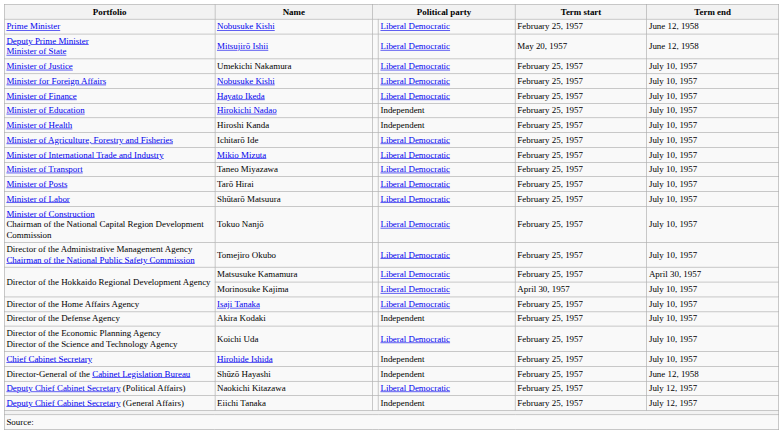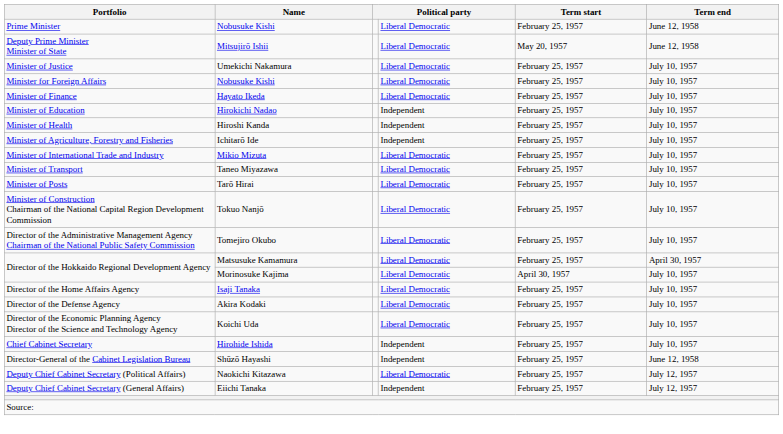(415, 140) Liberal Democratic -> (403, 140) Independent
- row: (38, 199)
(403, 319) Independent -> (415, 304) Liberal Democratic
